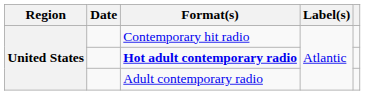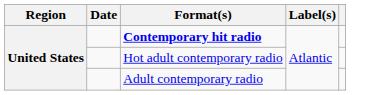(186, 36) normal -> (192, 36) bold
(210, 57) bold -> (203, 57) normal
